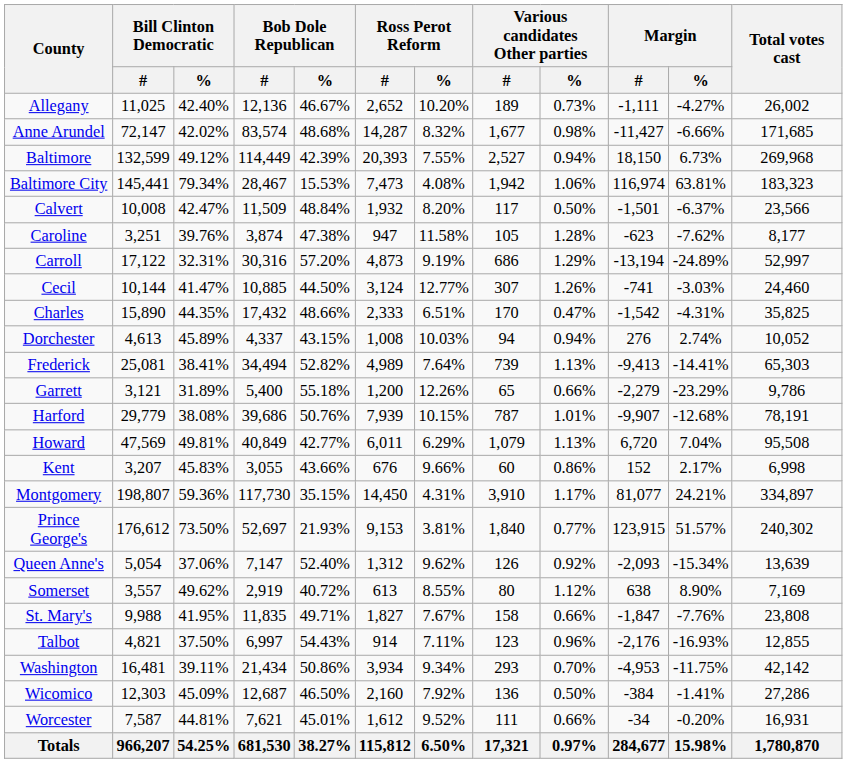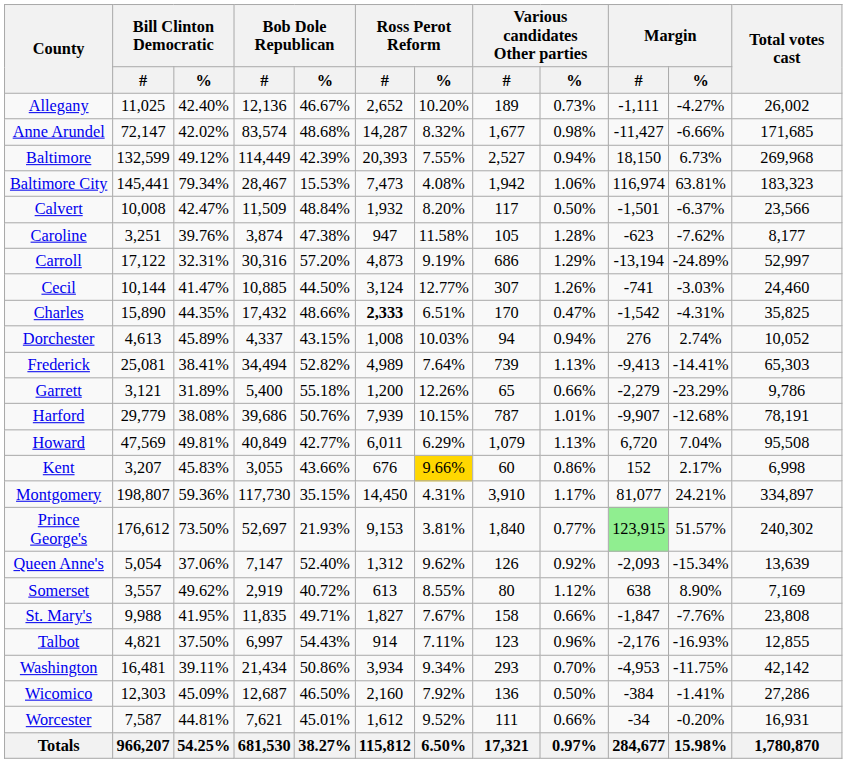(385, 312) normal -> (385, 312) bold
(444, 468) no background -> (444, 468) gold background
(639, 529) no background -> (639, 529) lightgreen background
